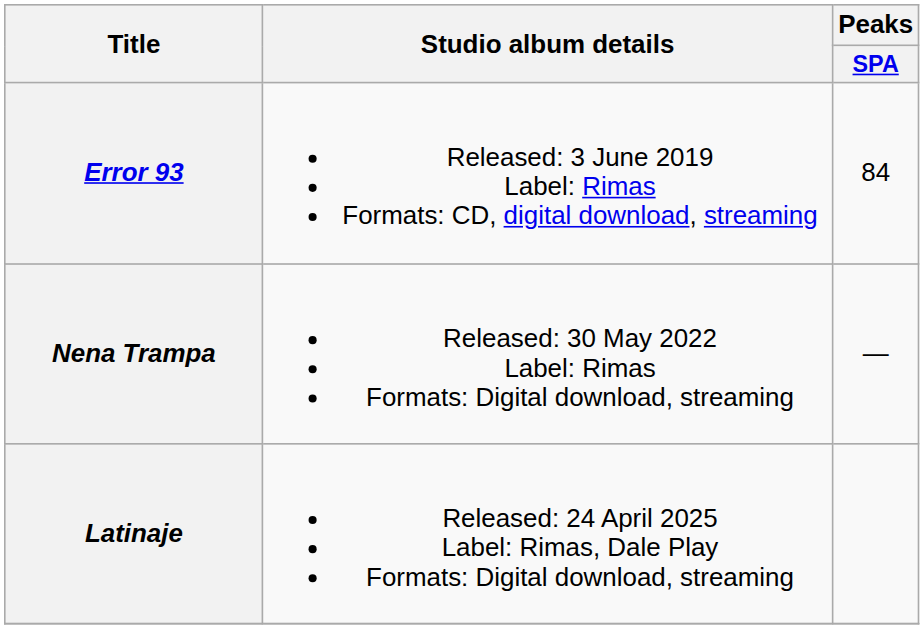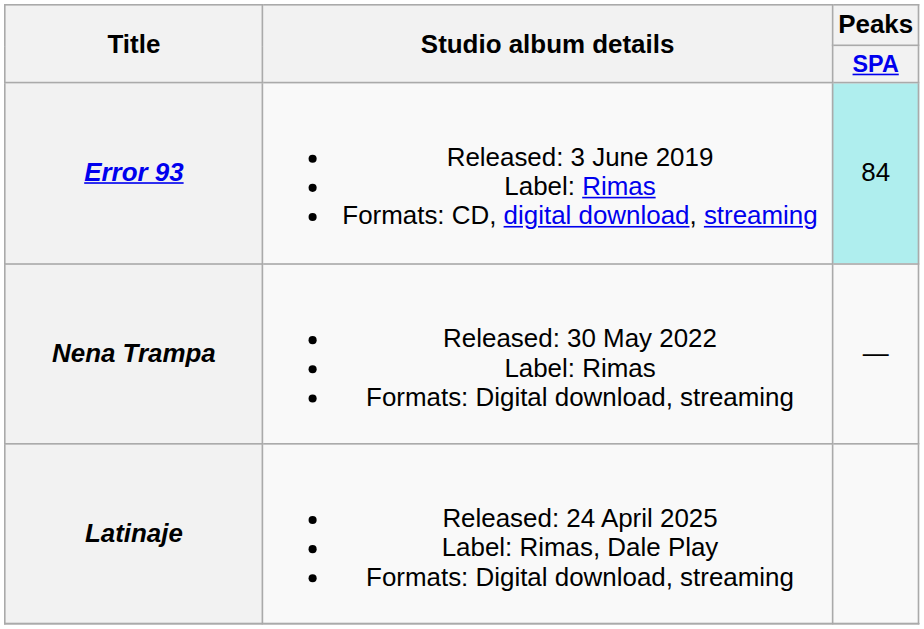(876, 172) no background -> (876, 172) paleturquoise background
